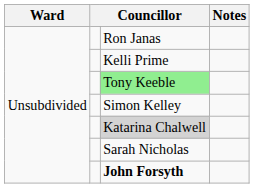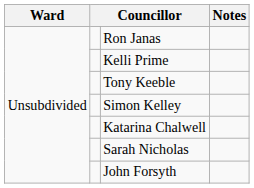(139, 82) lightgreen background -> (139, 82) no background
(155, 127) lightgrey background -> (155, 127) no background
(143, 171) bold -> (140, 171) normal
